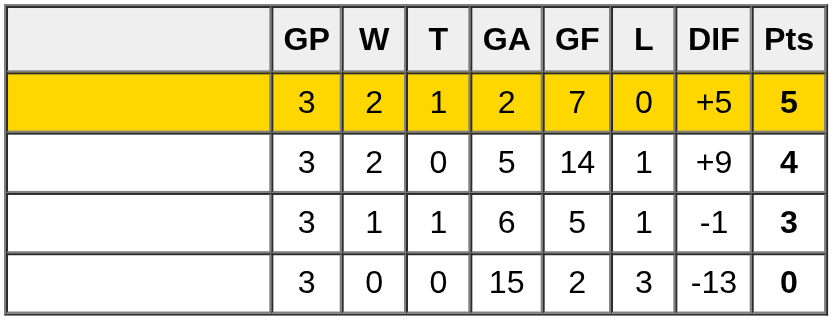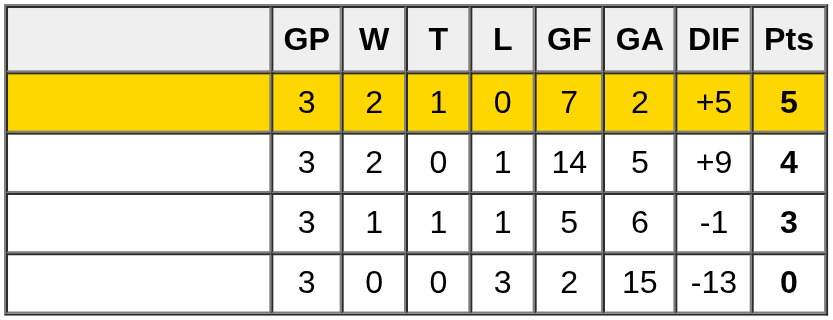columns swapped: (644, 38) <-> (507, 38)
